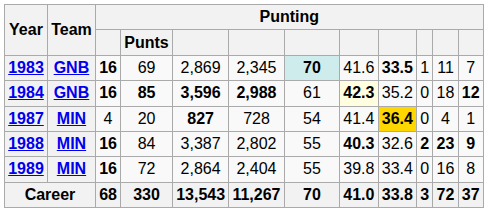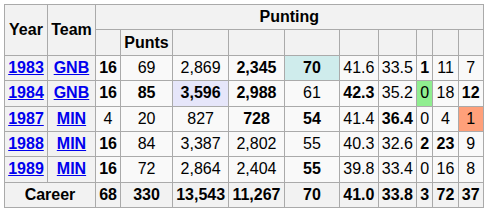(256, 67) normal -> (256, 67) bold
(397, 67) bold -> (397, 67) normal
(425, 67) normal -> (425, 67) bold
(201, 93) no background -> (201, 93) lavender background
(359, 93) lightyellow background -> (359, 93) no background
(425, 93) no background -> (425, 93) lightgreen background
(201, 118) bold -> (201, 118) normal
(256, 118) normal -> (256, 118) bold
(312, 118) normal -> (312, 118) bold
(397, 118) gold background -> (397, 118) no background
(471, 118) no background -> (471, 118) lightsalmon background
(359, 144) bold -> (359, 144) normal
(471, 144) bold -> (471, 144) normal
(312, 169) normal -> (312, 169) bold
